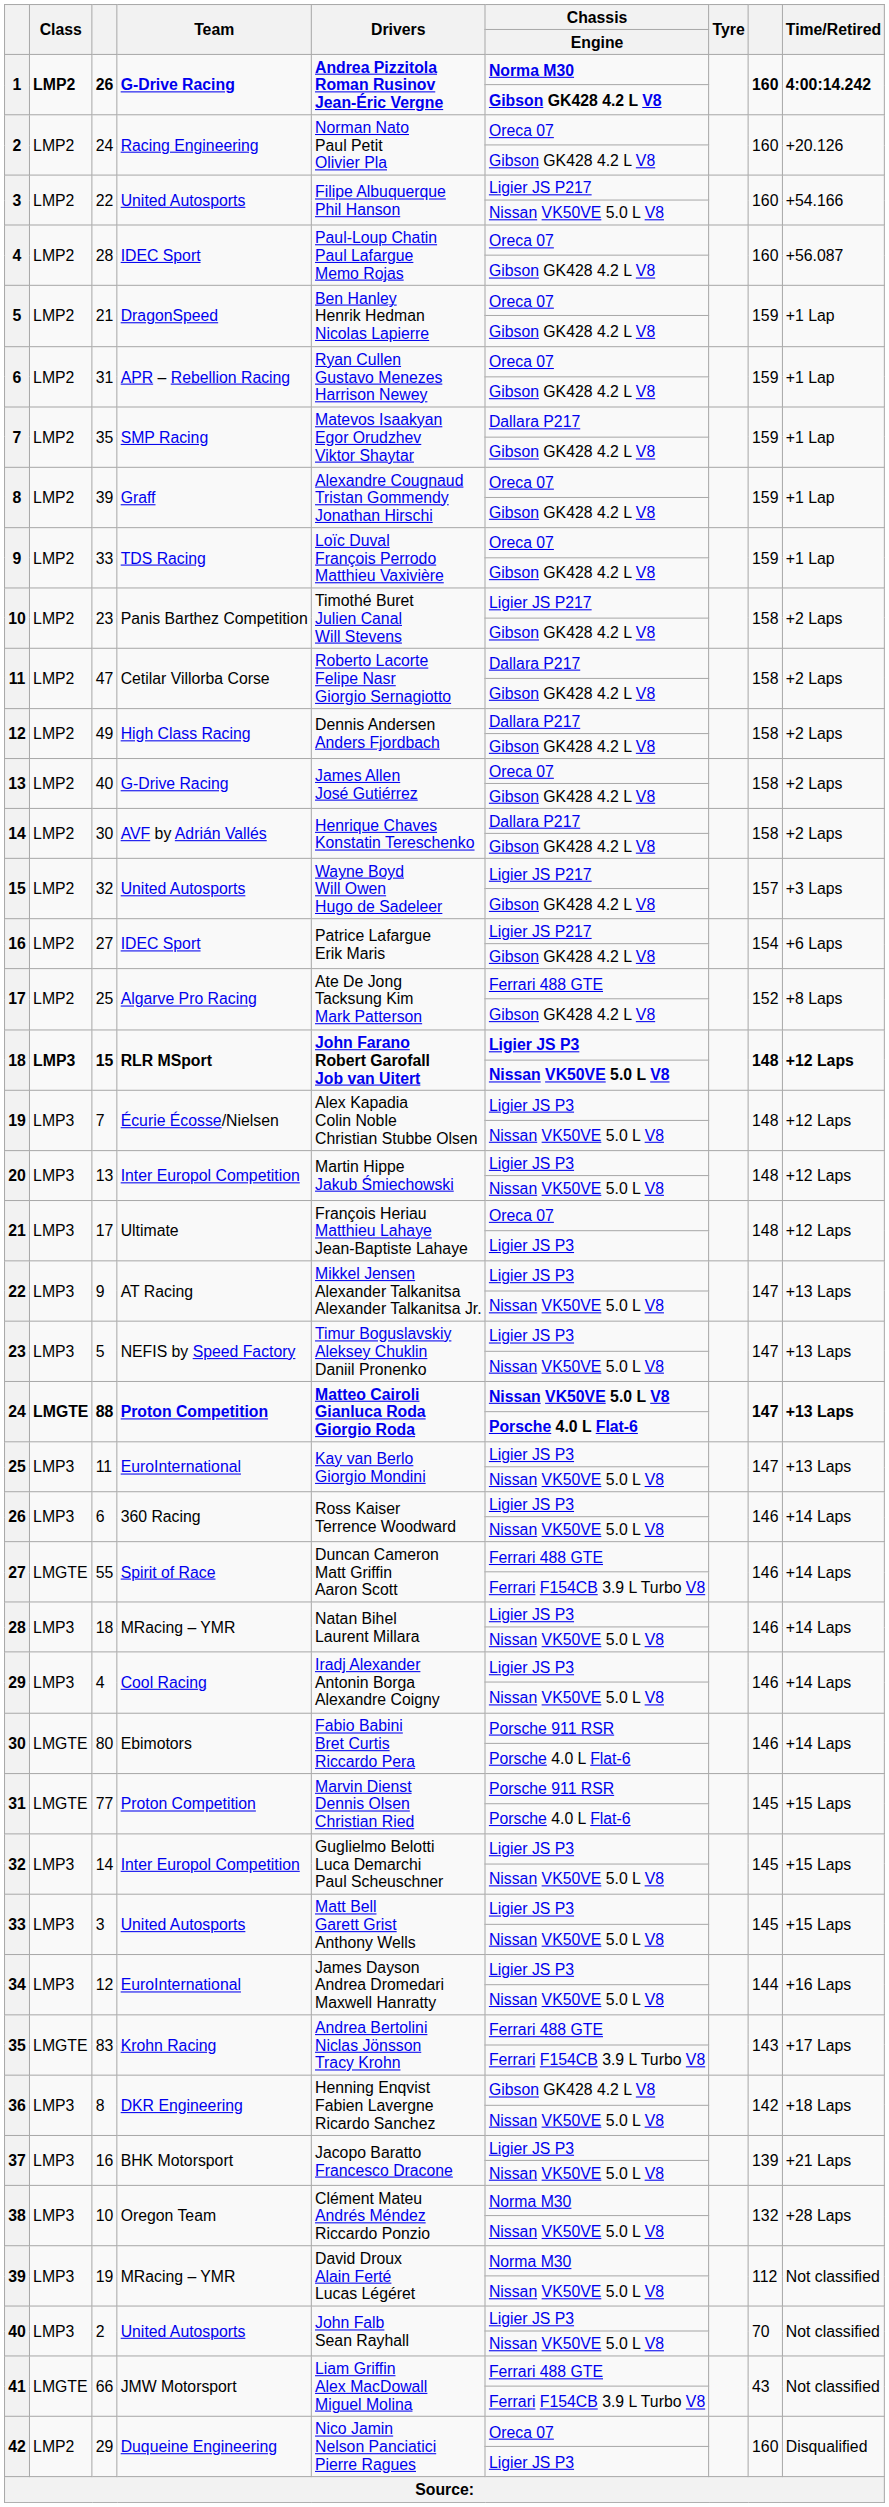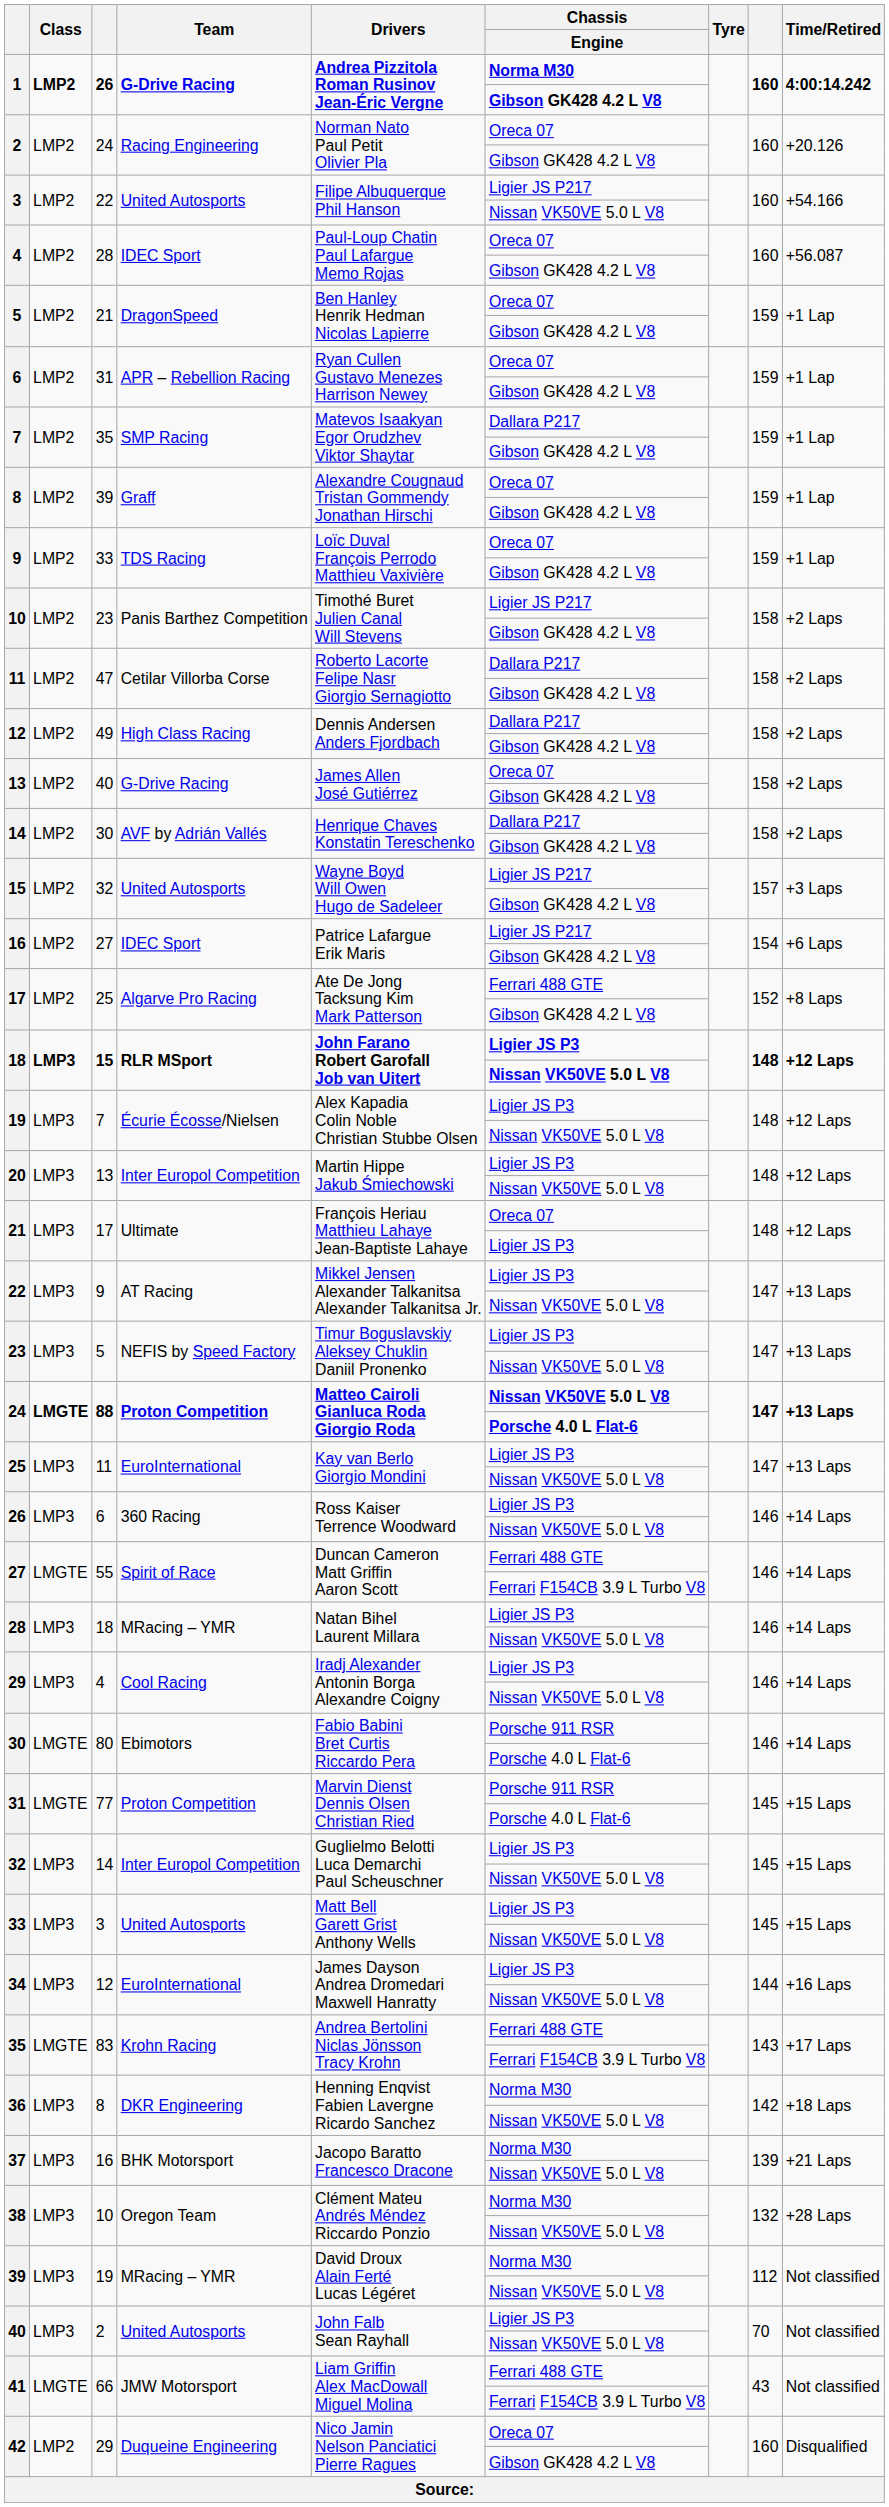(572, 2090) Gibson GK428 4.2 L V8 -> (530, 2090) Norma M30
(531, 2148) Ligier JS P3 -> (530, 2148) Norma M30
(531, 2462) Ligier JS P3 -> (572, 2462) Gibson GK428 4.2 L V8
